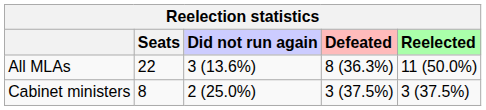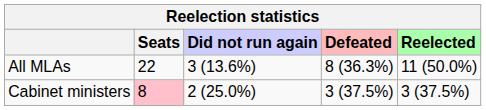(142, 92) no background -> (142, 92) pink background
